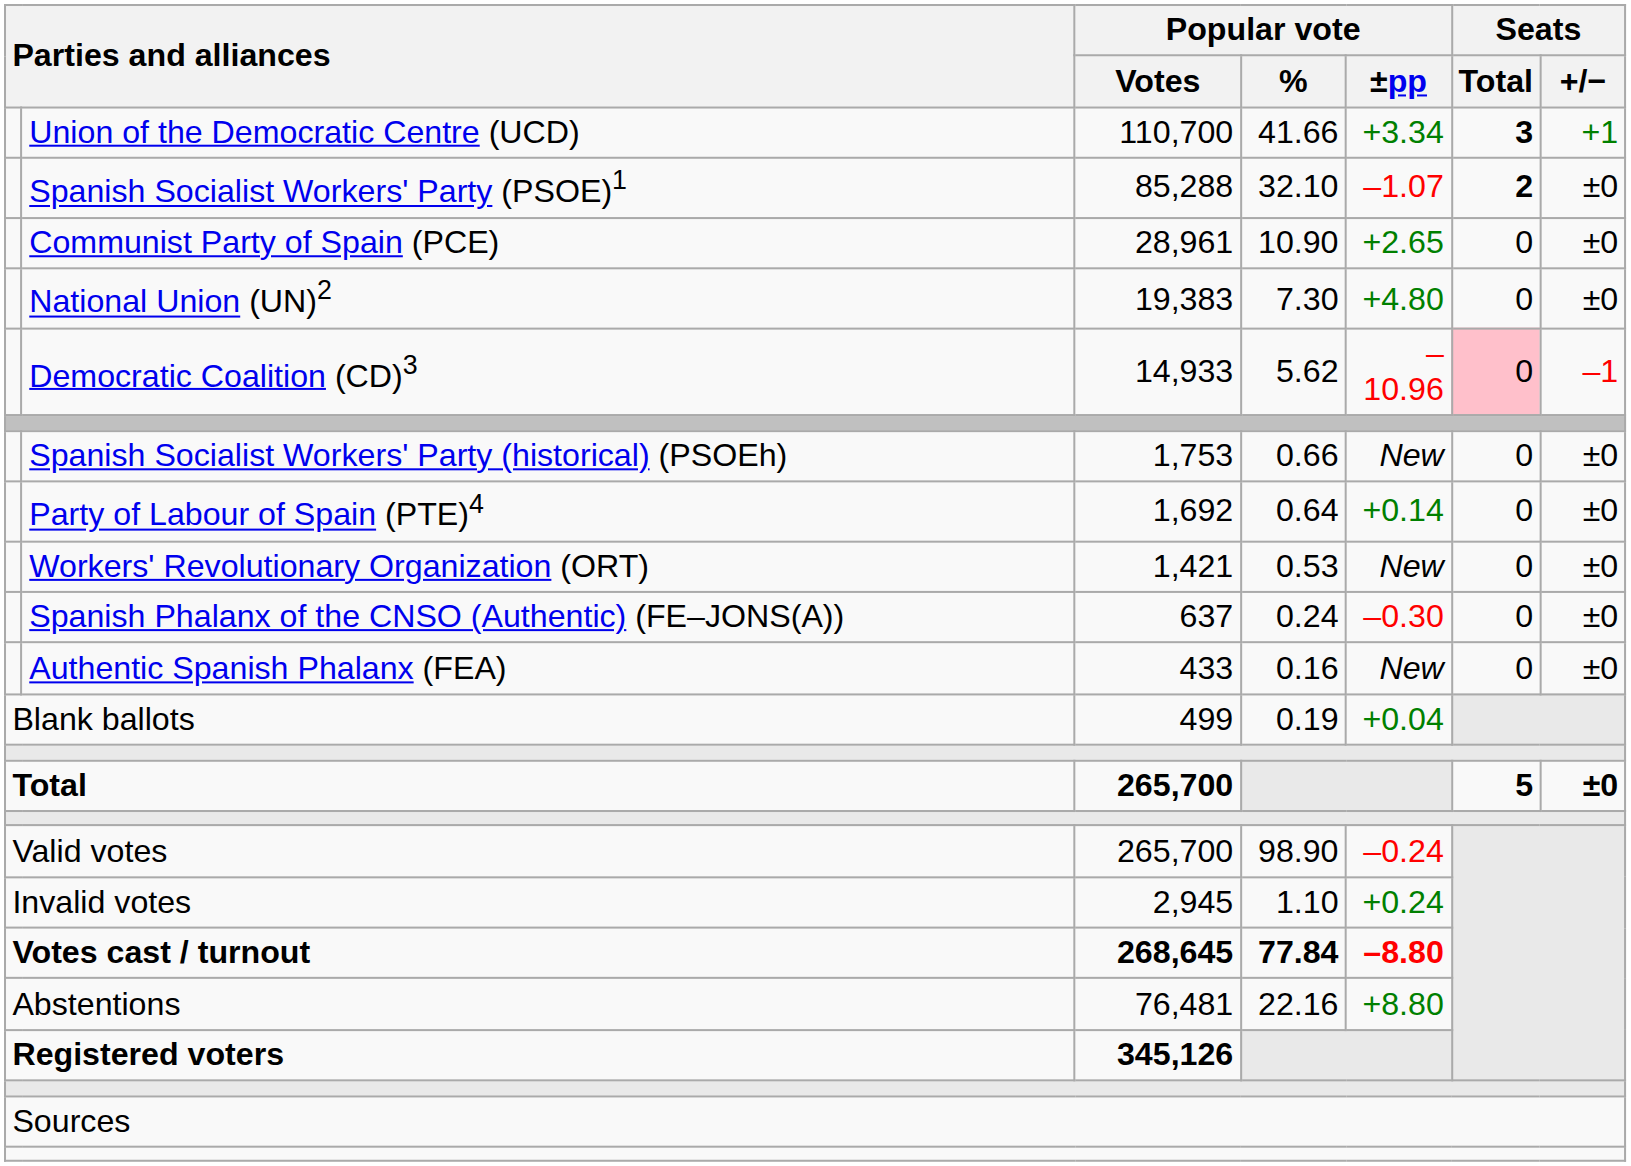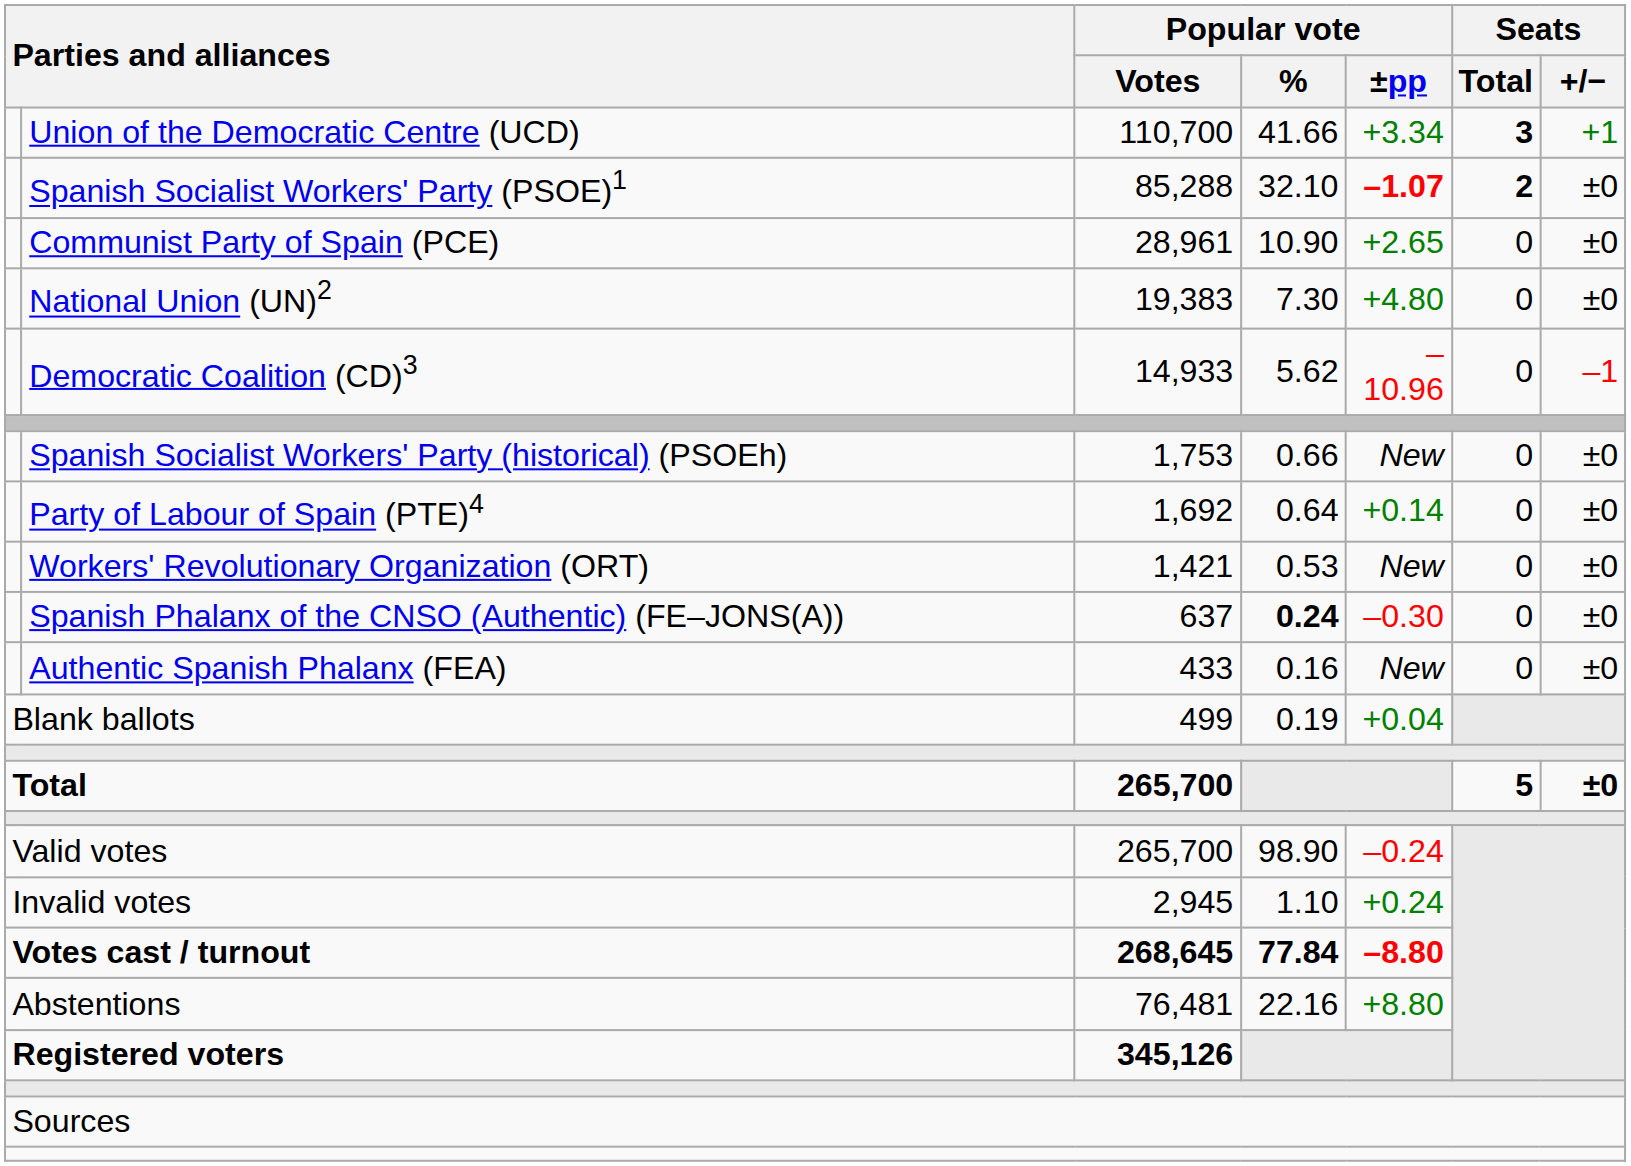(1404, 187) normal -> (1404, 187) bold
(1524, 371) pink background -> (1524, 371) no background
(1307, 617) normal -> (1307, 617) bold
